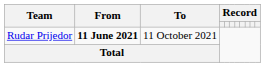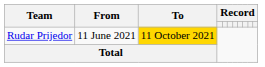(108, 35) bold -> (107, 35) normal
(180, 35) no background -> (178, 35) gold background
